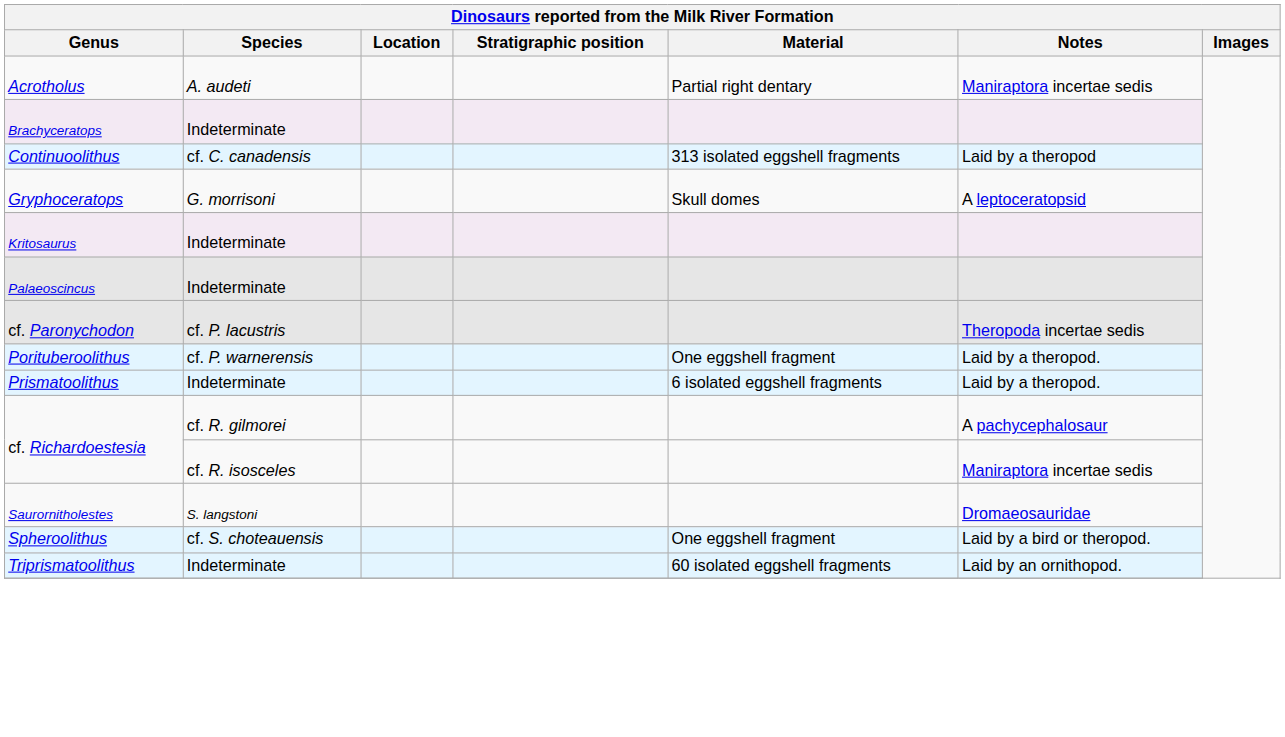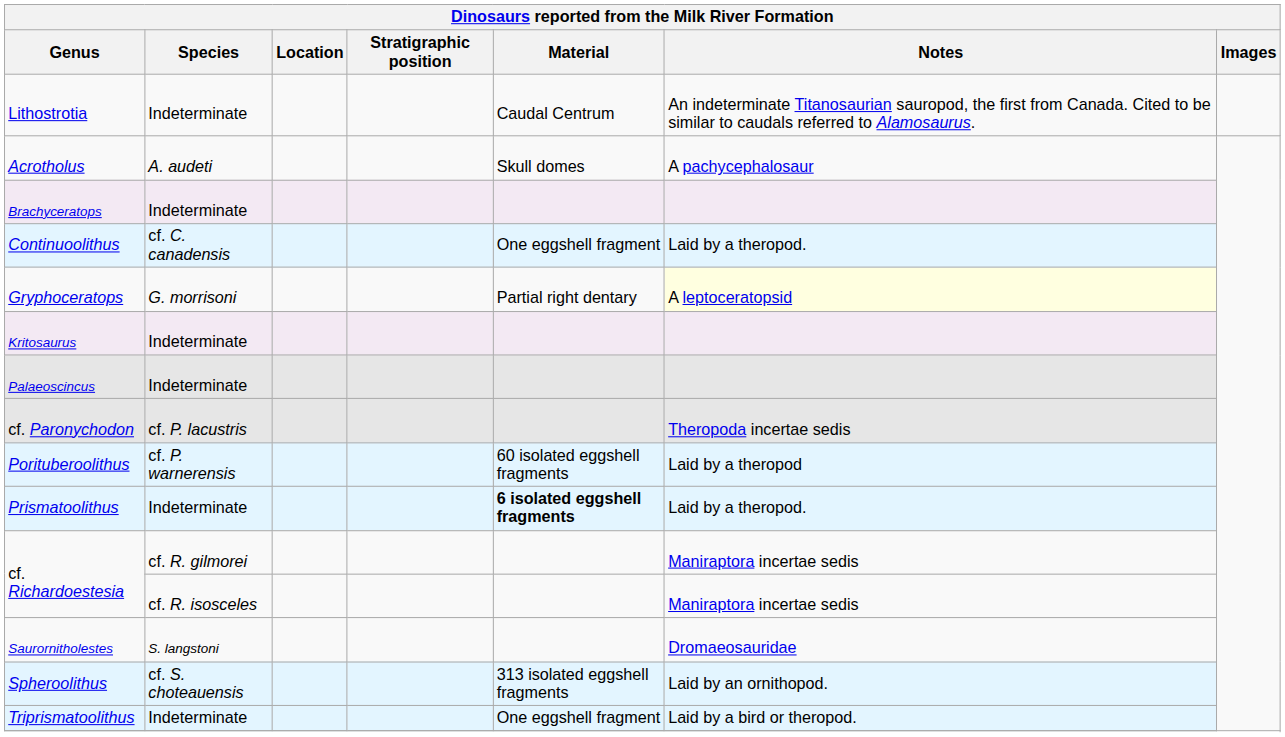+ row: (48, 114)
(742, 86) Partial right dentary -> (541, 166) Skull domes
(1057, 86) Maniraptora incertae sedis -> (741, 166) A pachycephalosaur
(786, 156) 313 isolated eggshell fragments -> (578, 245) One eggshell fragment
(1029, 156) Laid by a theropod -> (737, 245) Laid by a theropod.
(716, 199) Skull domes -> (567, 298) Partial right dentary
(1024, 199) no background -> (730, 298) lightyellow background
(753, 357) One eggshell fragment -> (568, 464) 60 isolated eggshell fragments
(1031, 357) Laid by a theropod. -> (735, 464) Laid by a theropod
(777, 382) normal -> (569, 508) bold
(1035, 426) A pachycephalosaur -> (763, 561) Maniraptora incertae sedis
(753, 539) One eggshell fragment -> (573, 683) 313 isolated eggshell fragments
(1056, 539) Laid by a bird or theropod. -> (748, 683) Laid by an ornithopod.
(781, 565) 60 isolated eggshell fragments -> (578, 718) One eggshell fragment
(1042, 565) Laid by an ornithopod. -> (762, 718) Laid by a bird or theropod.
